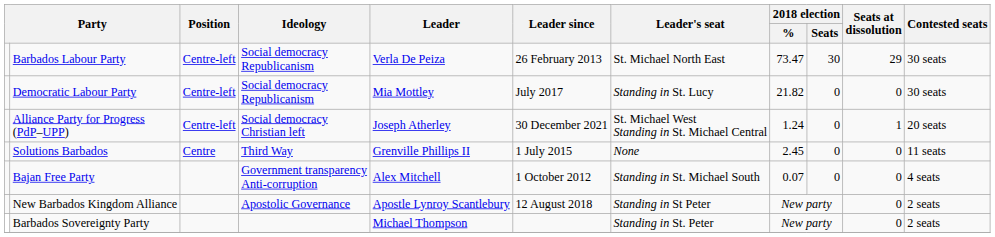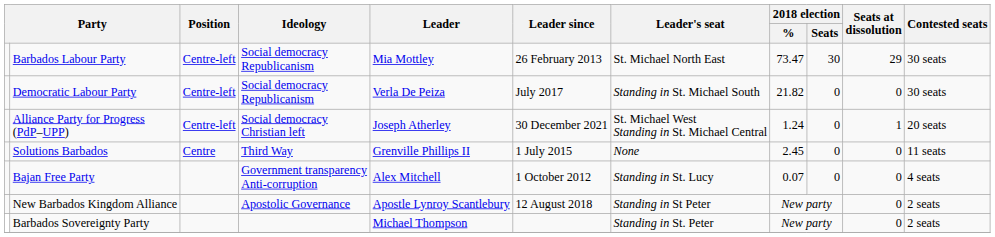(409, 59) Verla De Peiza -> (403, 59) Mia Mottley
(403, 92) Mia Mottley -> (409, 92) Verla De Peiza
(664, 92) Standing in St. Lucy -> (687, 92) Standing in St. Michael South
(687, 177) Standing in St. Michael South -> (664, 177) Standing in St. Lucy
